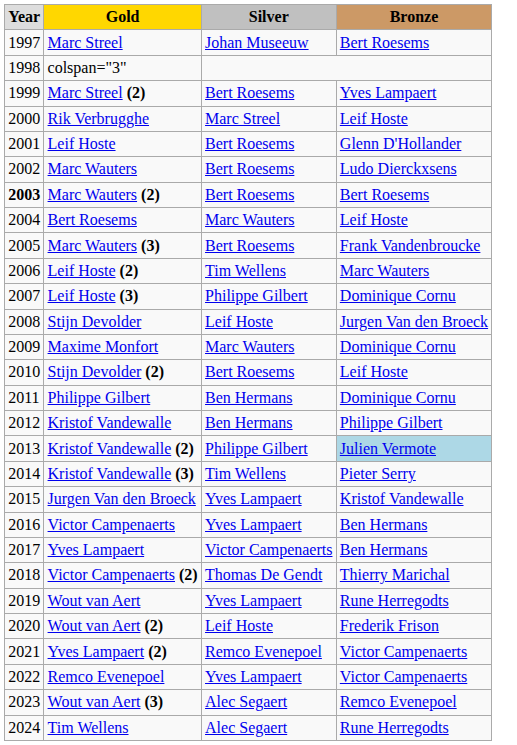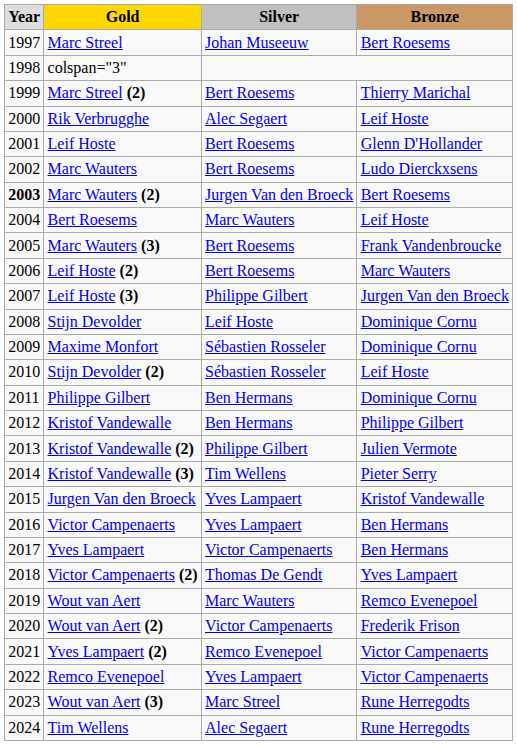(388, 93) Yves Lampaert -> (416, 93) Thierry Marichal
(243, 118) Marc Streel -> (246, 118) Alec Segaert
(250, 194) Bert Roesems -> (279, 194) Jurgen Van den Broeck
(246, 270) Tim Wellens -> (250, 270) Bert Roesems
(398, 296) Dominique Cornu -> (435, 296) Jurgen Van den Broeck
(414, 321) Jurgen Van den Broeck -> (419, 321) Dominique Cornu
(250, 347) Marc Wauters -> (265, 347) Sébastien Rosseler
(250, 372) Bert Roesems -> (265, 372) Sébastien Rosseler
(388, 448) lightblue background -> (409, 448) no background
(395, 575) Thierry Marichal -> (409, 575) Yves Lampaert
(253, 600) Yves Lampaert -> (250, 600) Marc Wauters
(394, 600) Rune Herregodts -> (419, 600) Remco Evenepoel
(239, 626) Leif Hoste -> (269, 626) Victor Campenaerts
(246, 702) Alec Segaert -> (243, 702) Marc Streel
(398, 702) Remco Evenepoel -> (415, 702) Rune Herregodts
